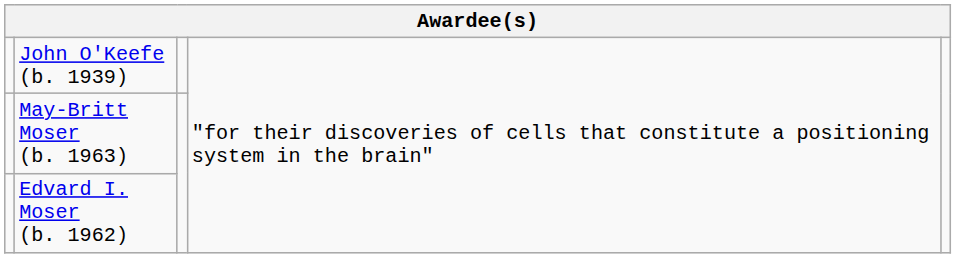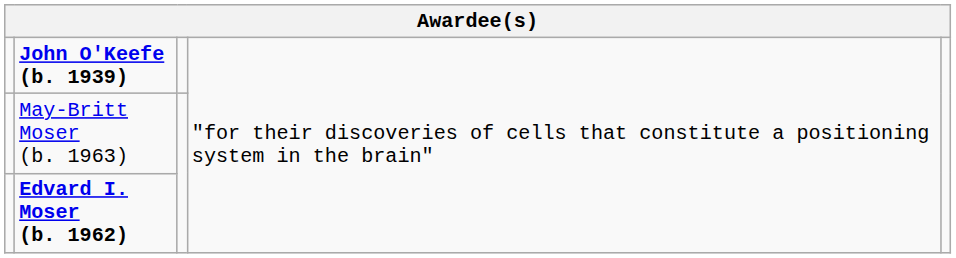(92, 66) normal -> (92, 66) bold
(74, 213) normal -> (74, 213) bold
